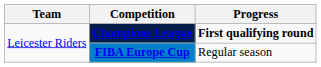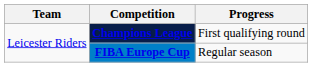(256, 33) bold -> (251, 33) normal
